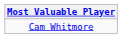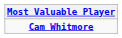(61, 26) normal -> (61, 26) bold
